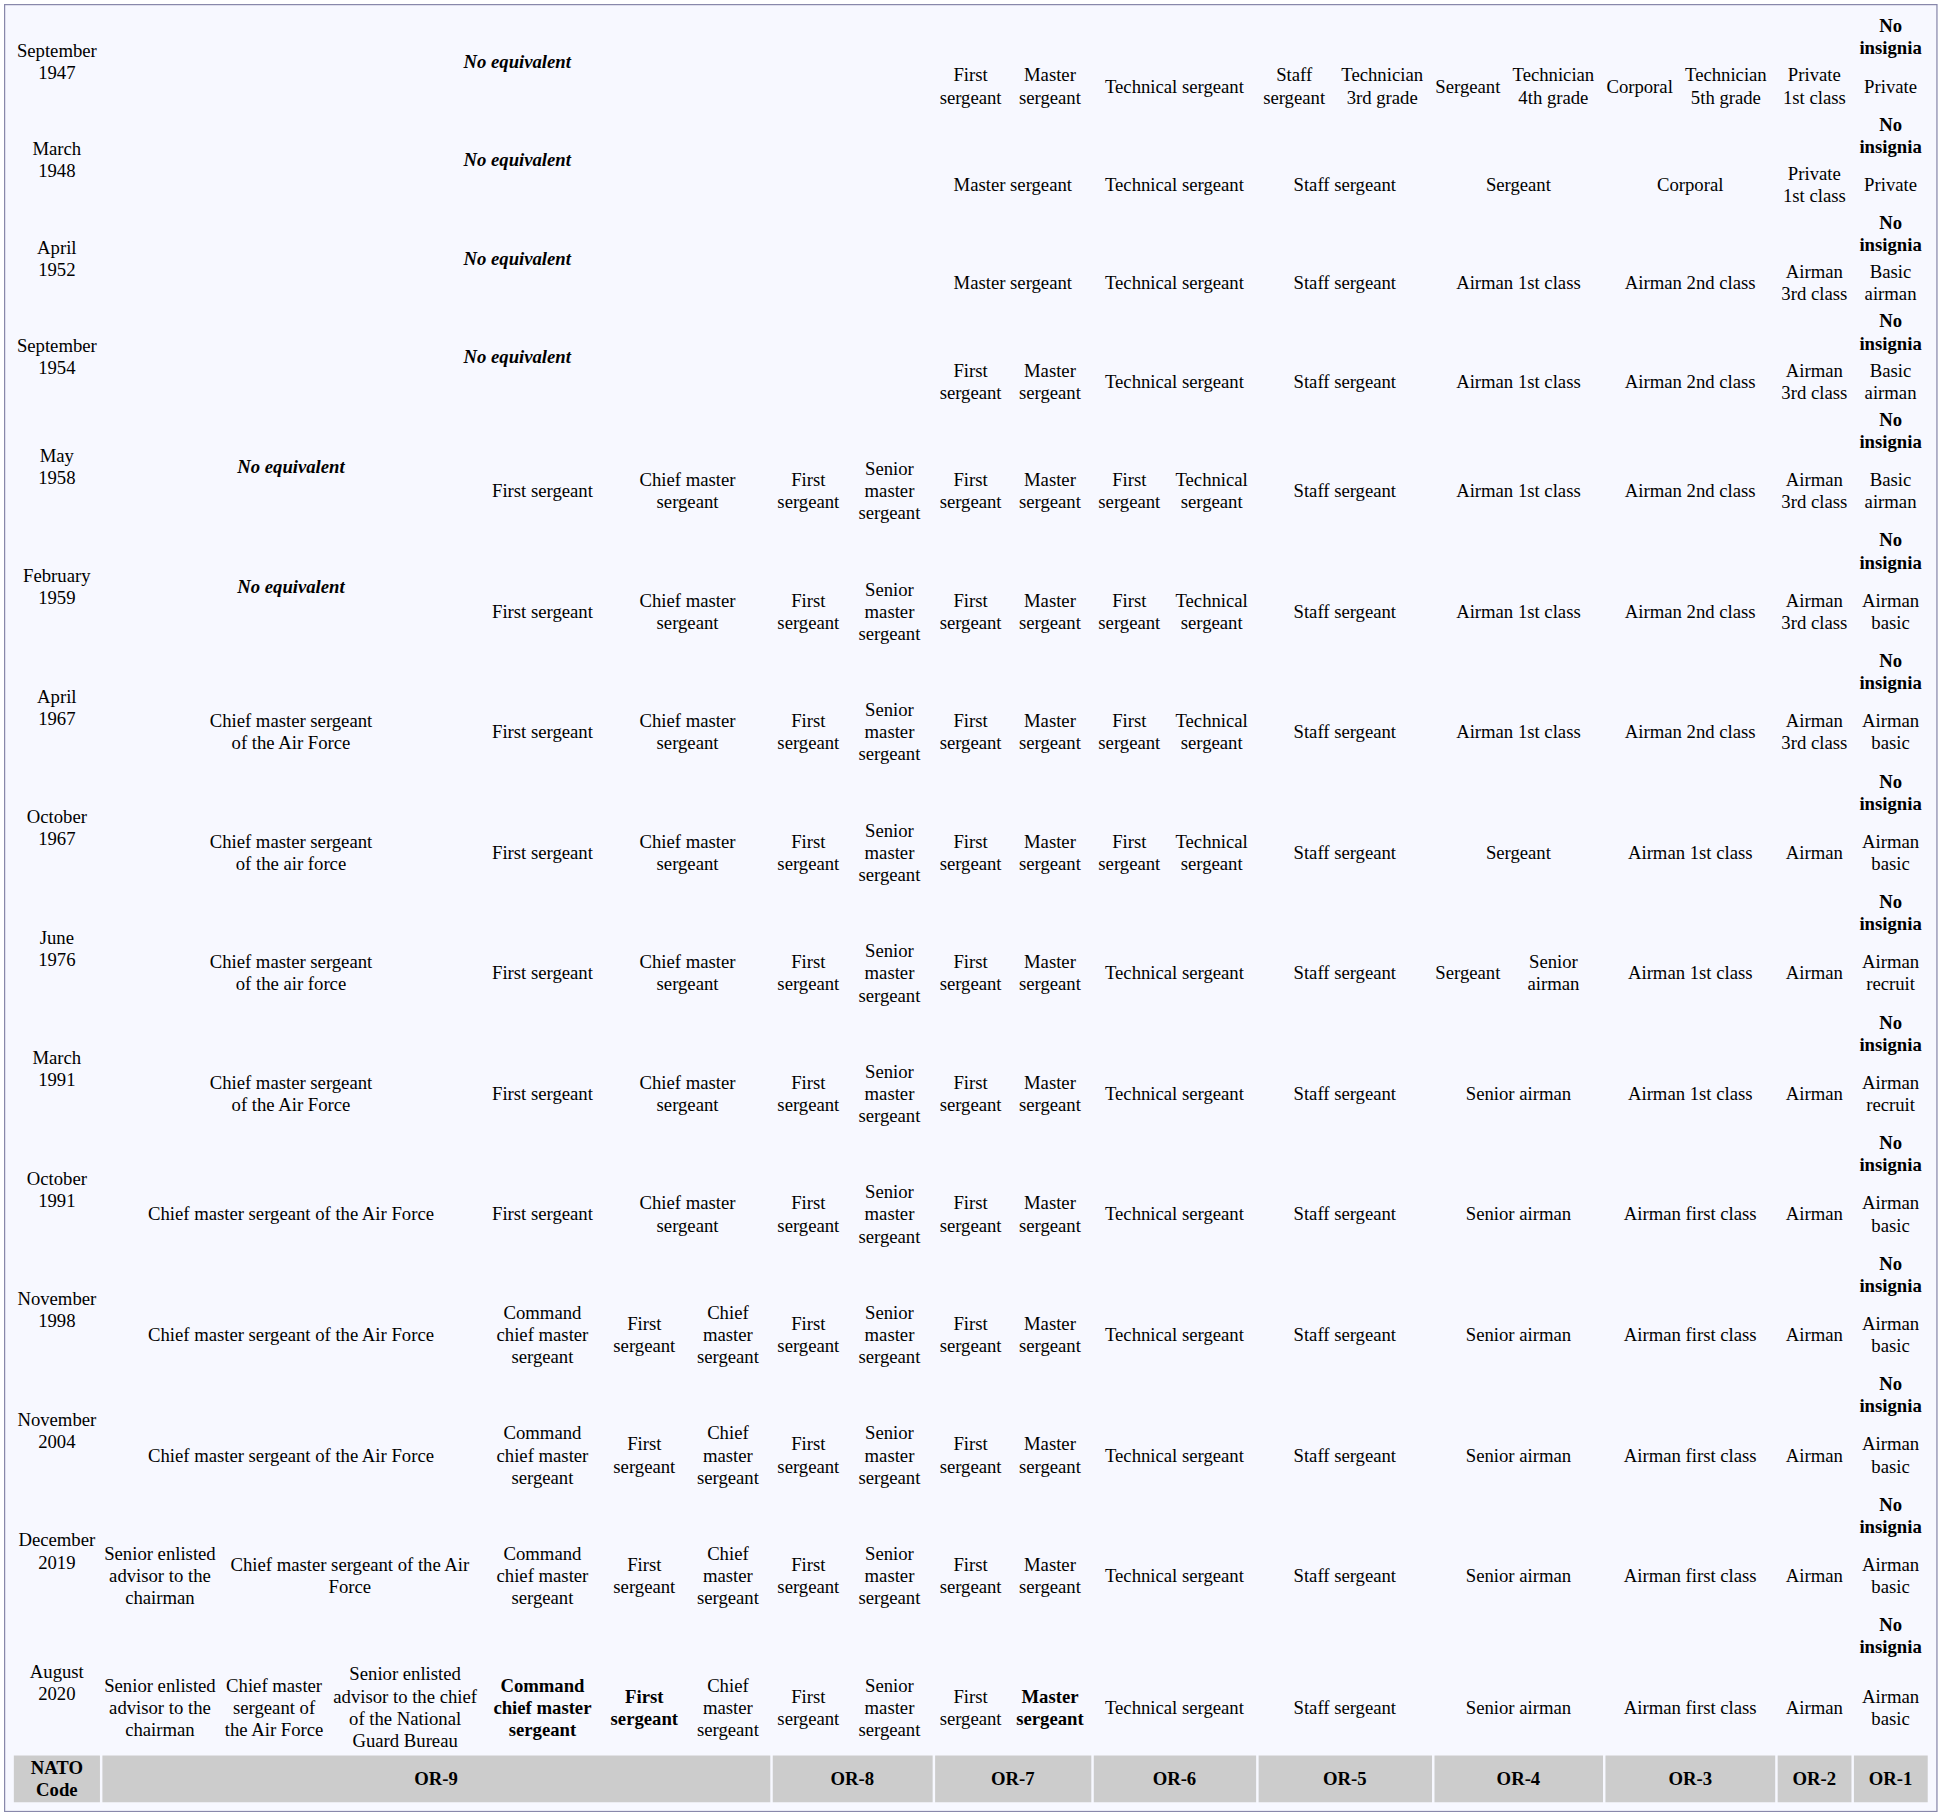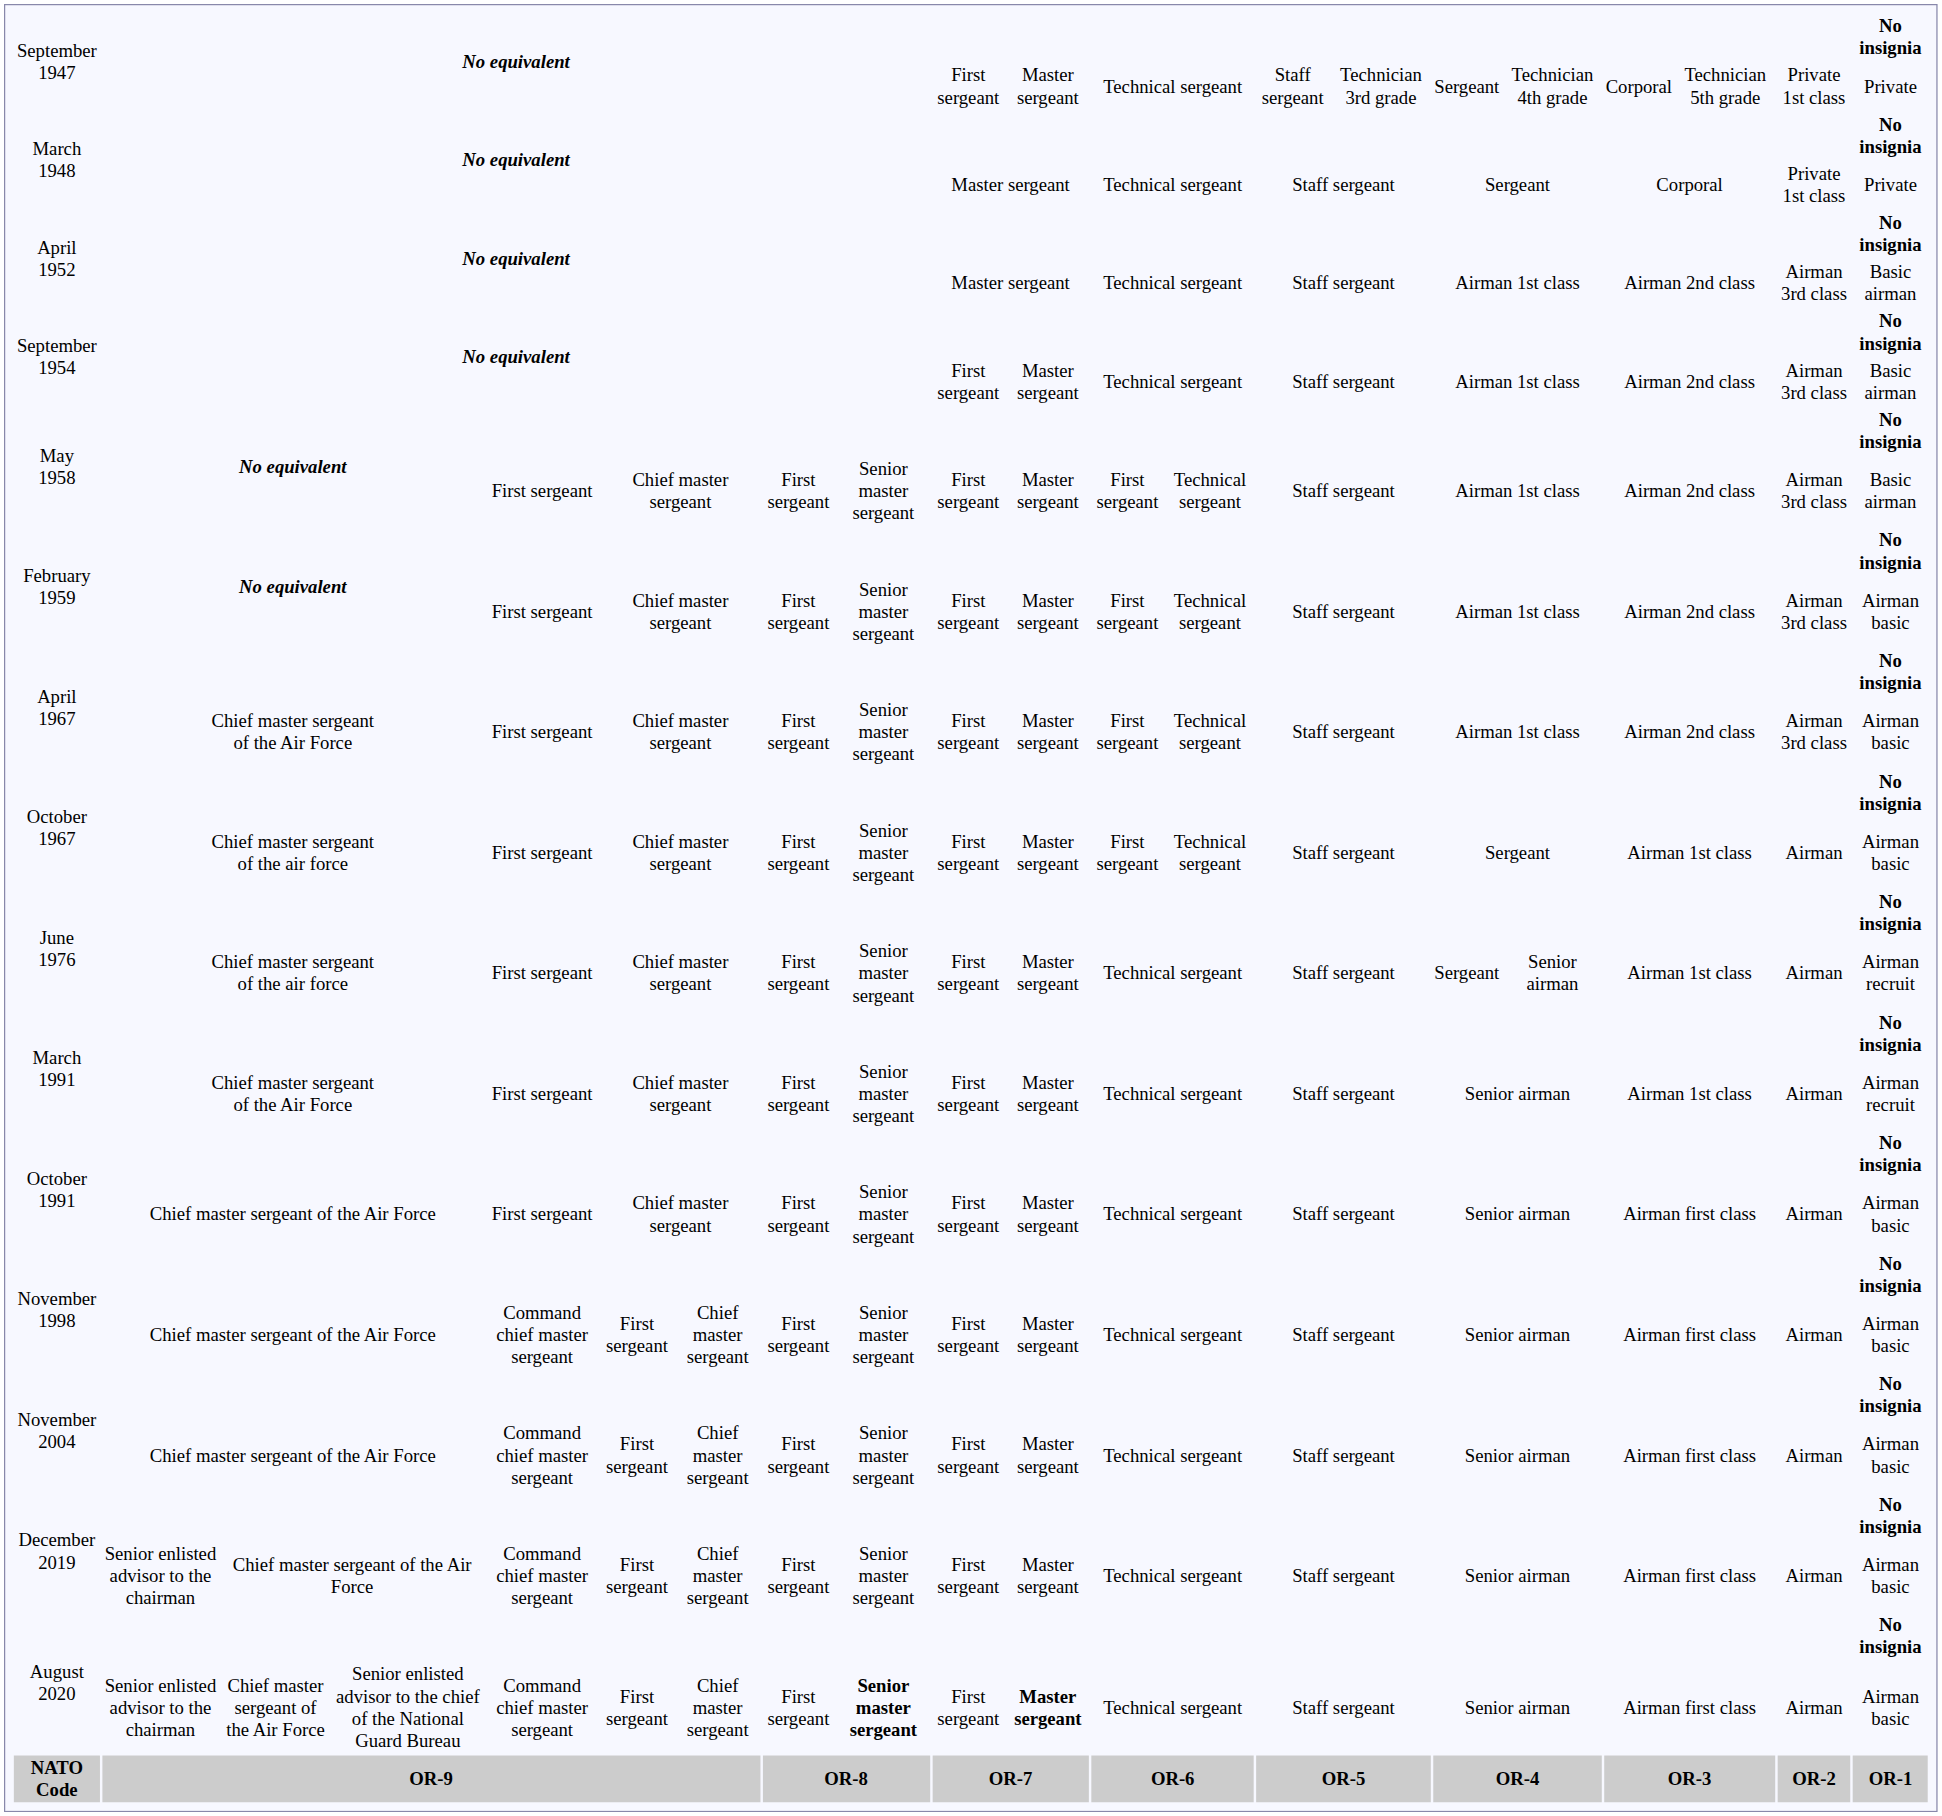(542, 1707) bold -> (542, 1707) normal
(644, 1707) bold -> (637, 1707) normal
(889, 1707) normal -> (883, 1707) bold
